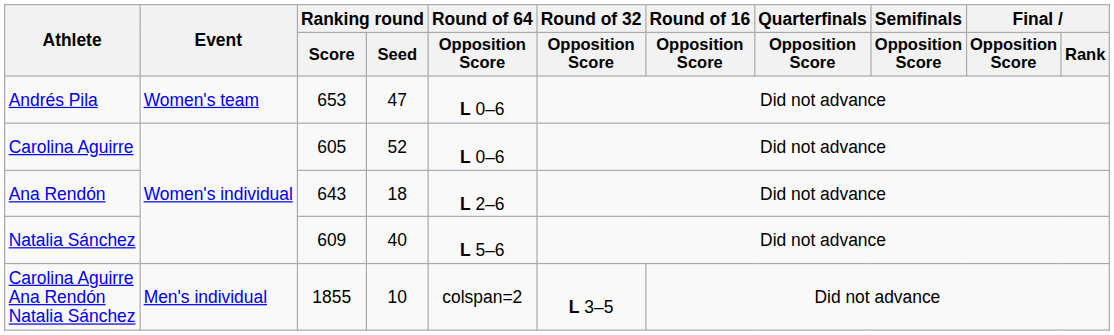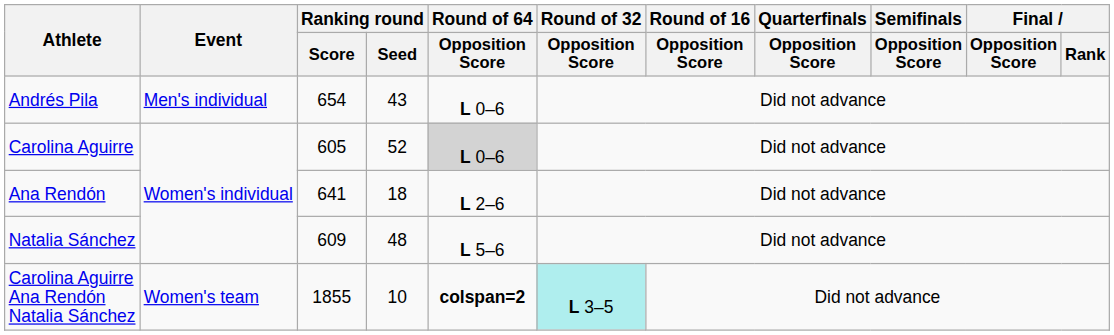(201, 100) Women's team -> (205, 100) Men's individual
(332, 100) 653 -> (332, 100) 654
(397, 100) 47 -> (397, 100) 43
(482, 157) no background -> (482, 157) lightgrey background
(332, 194) 643 -> (332, 194) 641
(397, 241) 40 -> (397, 241) 48
(205, 297) Men's individual -> (201, 297) Women's team
(482, 297) normal -> (482, 297) bold
(591, 307) no background -> (591, 307) paleturquoise background
